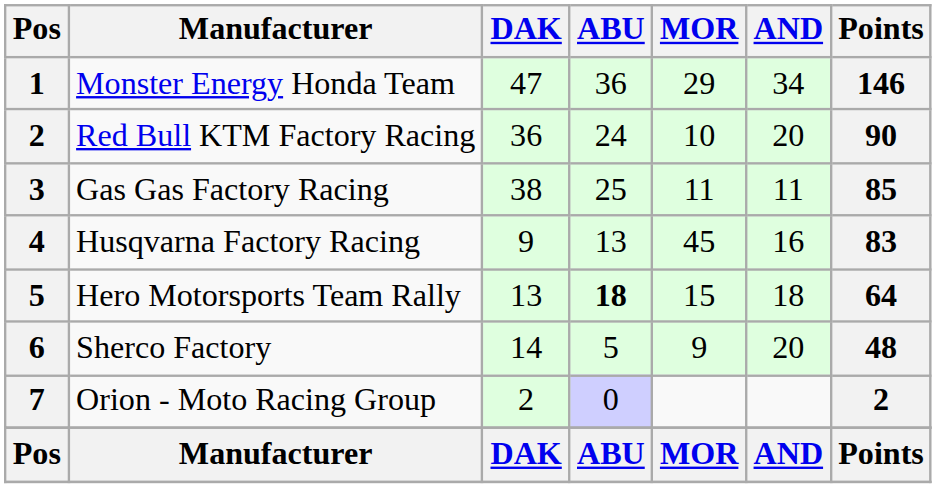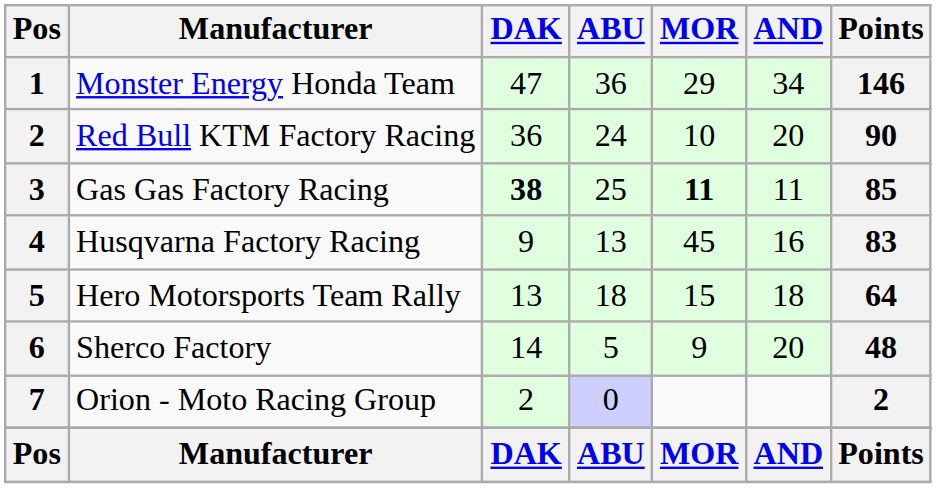(526, 188) normal -> (526, 188) bold
(699, 188) normal -> (699, 188) bold
(611, 294) bold -> (611, 294) normal
